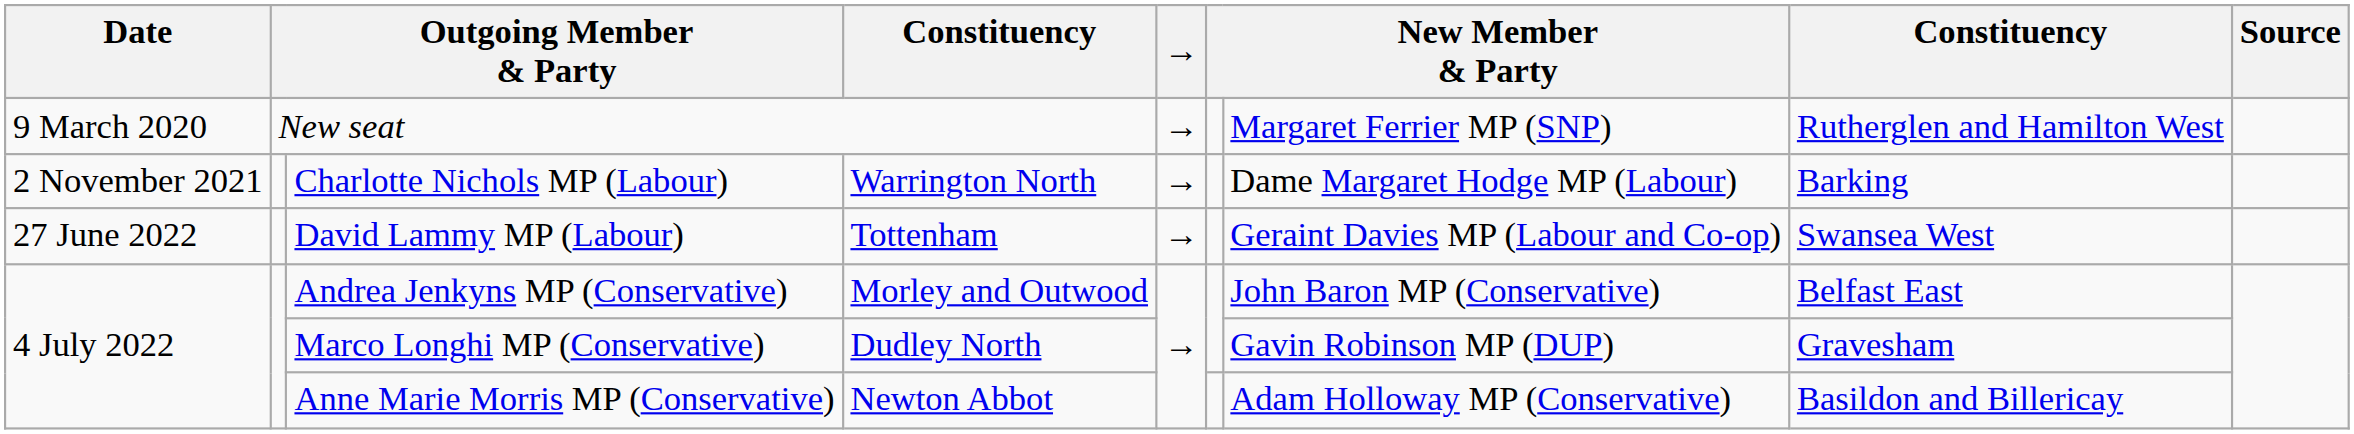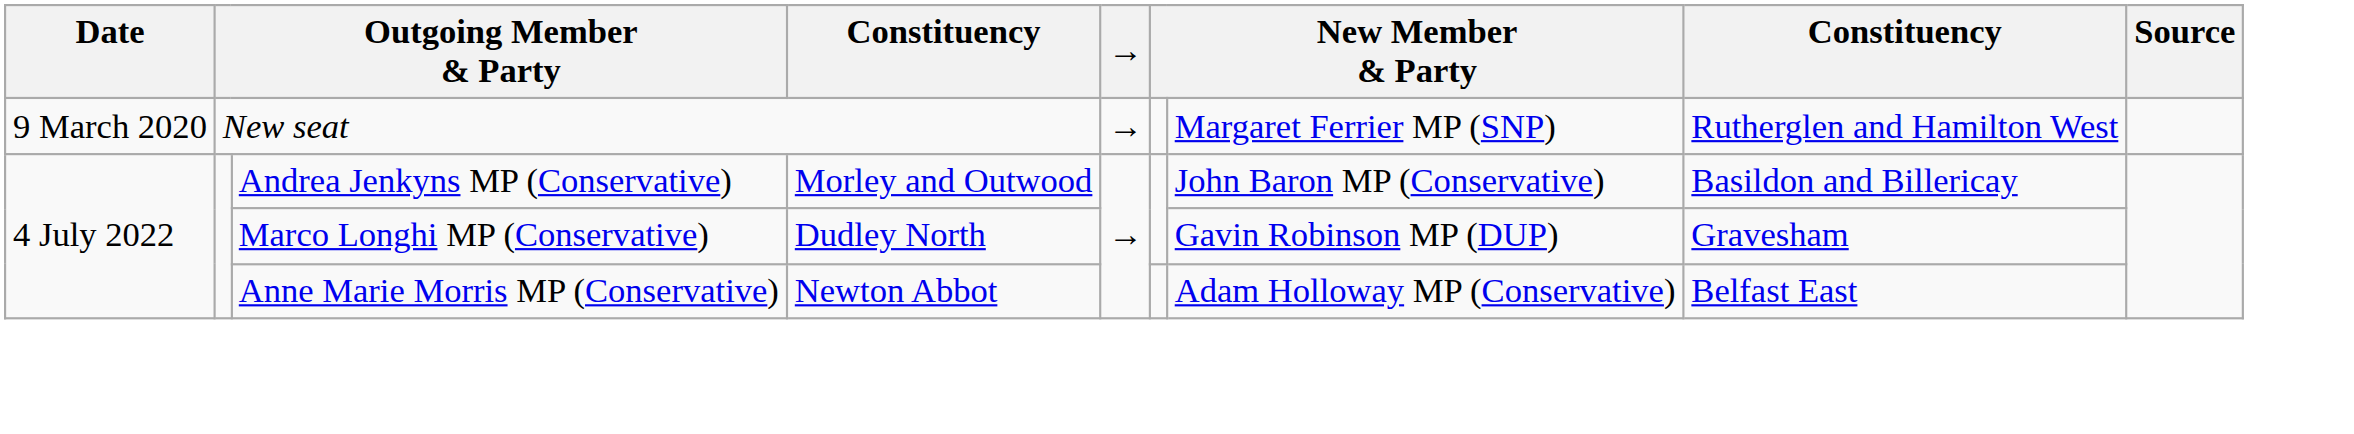- row: (511, 180)
- row: (489, 235)
(1880, 290) Belfast East -> (1855, 180) Basildon and Billericay
(1960, 399) Basildon and Billericay -> (1774, 290) Belfast East
